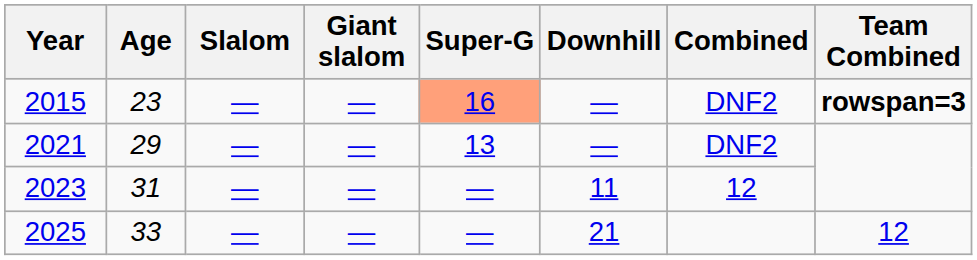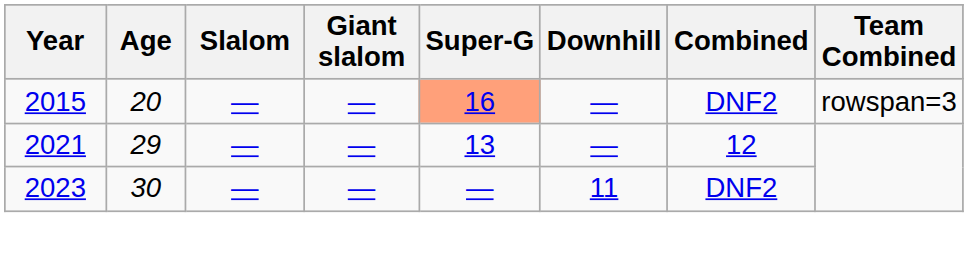(146, 100) 23 -> (146, 100) 20
(894, 100) bold -> (889, 100) normal
(741, 144) DNF2 -> (741, 144) 12
(146, 188) 31 -> (146, 188) 30
(741, 188) 12 -> (741, 188) DNF2
- row: (55, 231)
